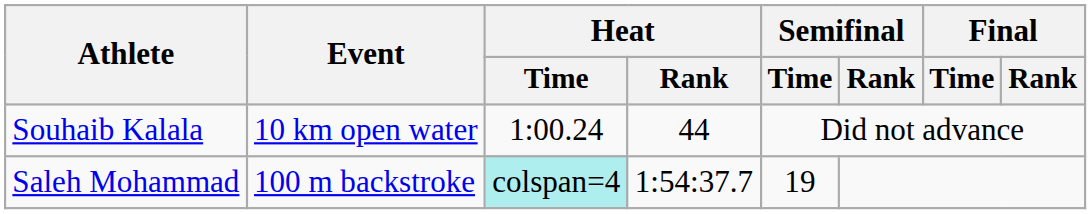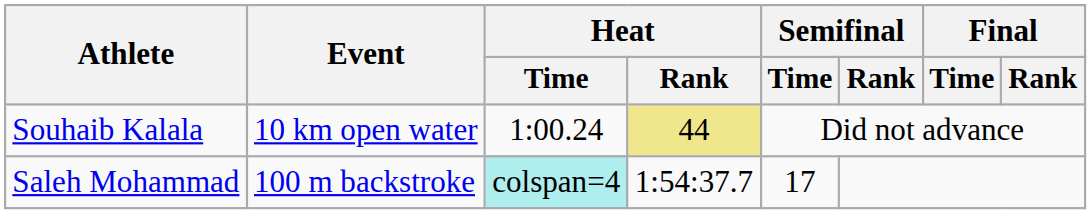(694, 130) no background -> (694, 130) khaki background
(800, 181) 19 -> (800, 181) 17
